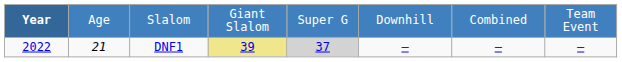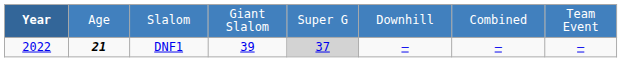(99, 47) normal -> (99, 47) bold
(247, 47) khaki background -> (247, 47) no background
